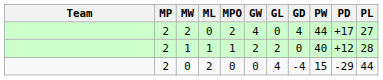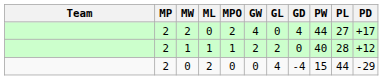columns swapped: (367, 13) <-> (344, 13)
